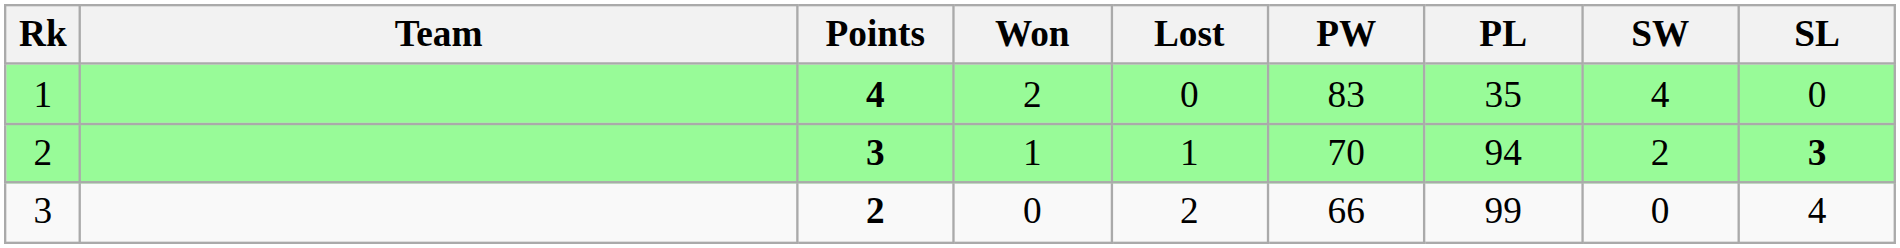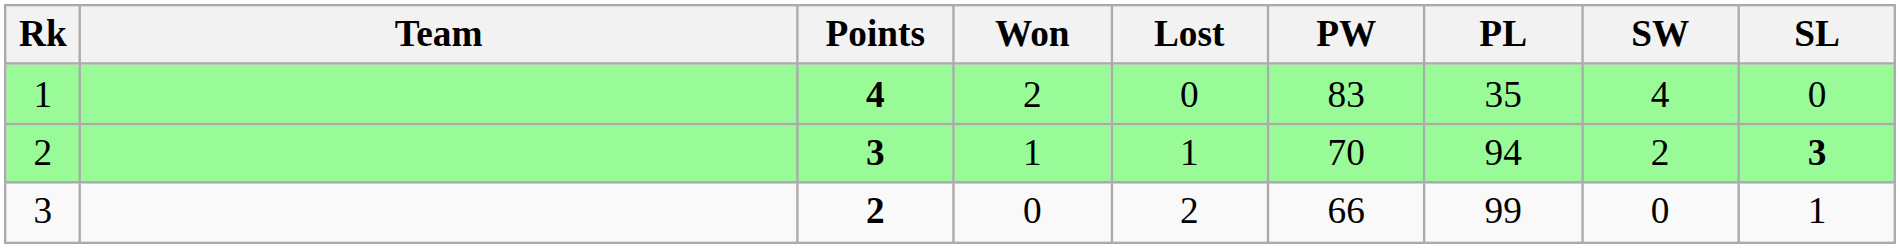(1817, 211) 4 -> (1817, 211) 1
